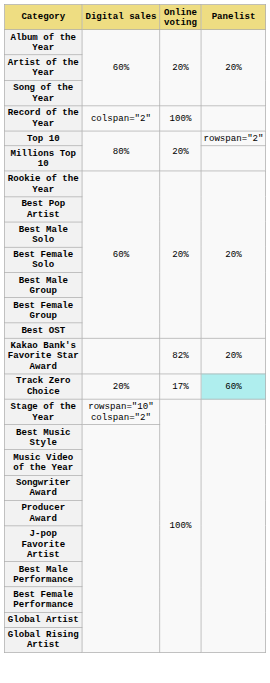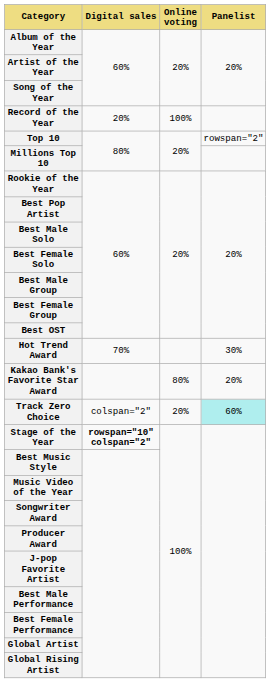(121, 118) colspan="2" -> (121, 118) 20%
+ row: (43, 351)
(180, 356) 82% -> (180, 381) 80%
(121, 386) 20% -> (121, 412) colspan="2"
(180, 386) 17% -> (180, 412) 20%
(121, 412) normal -> (121, 437) bold
